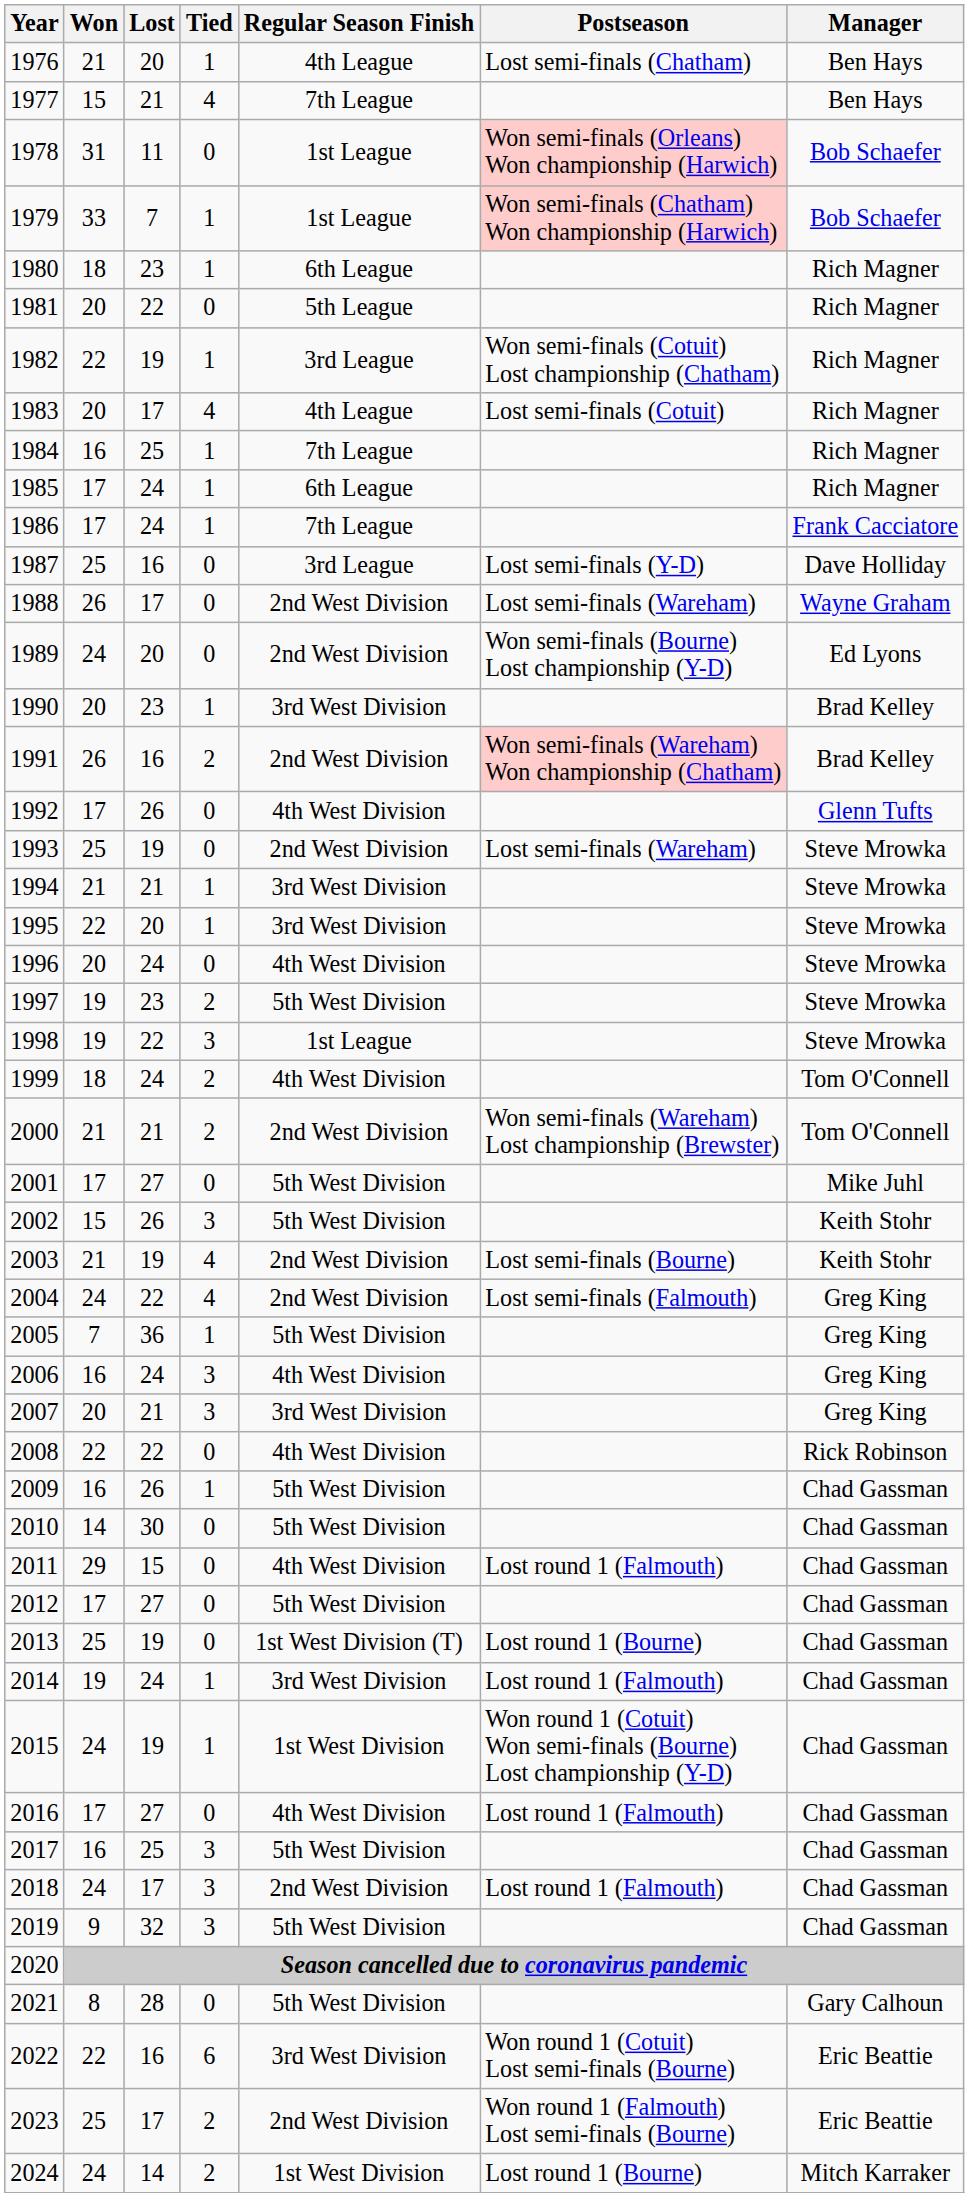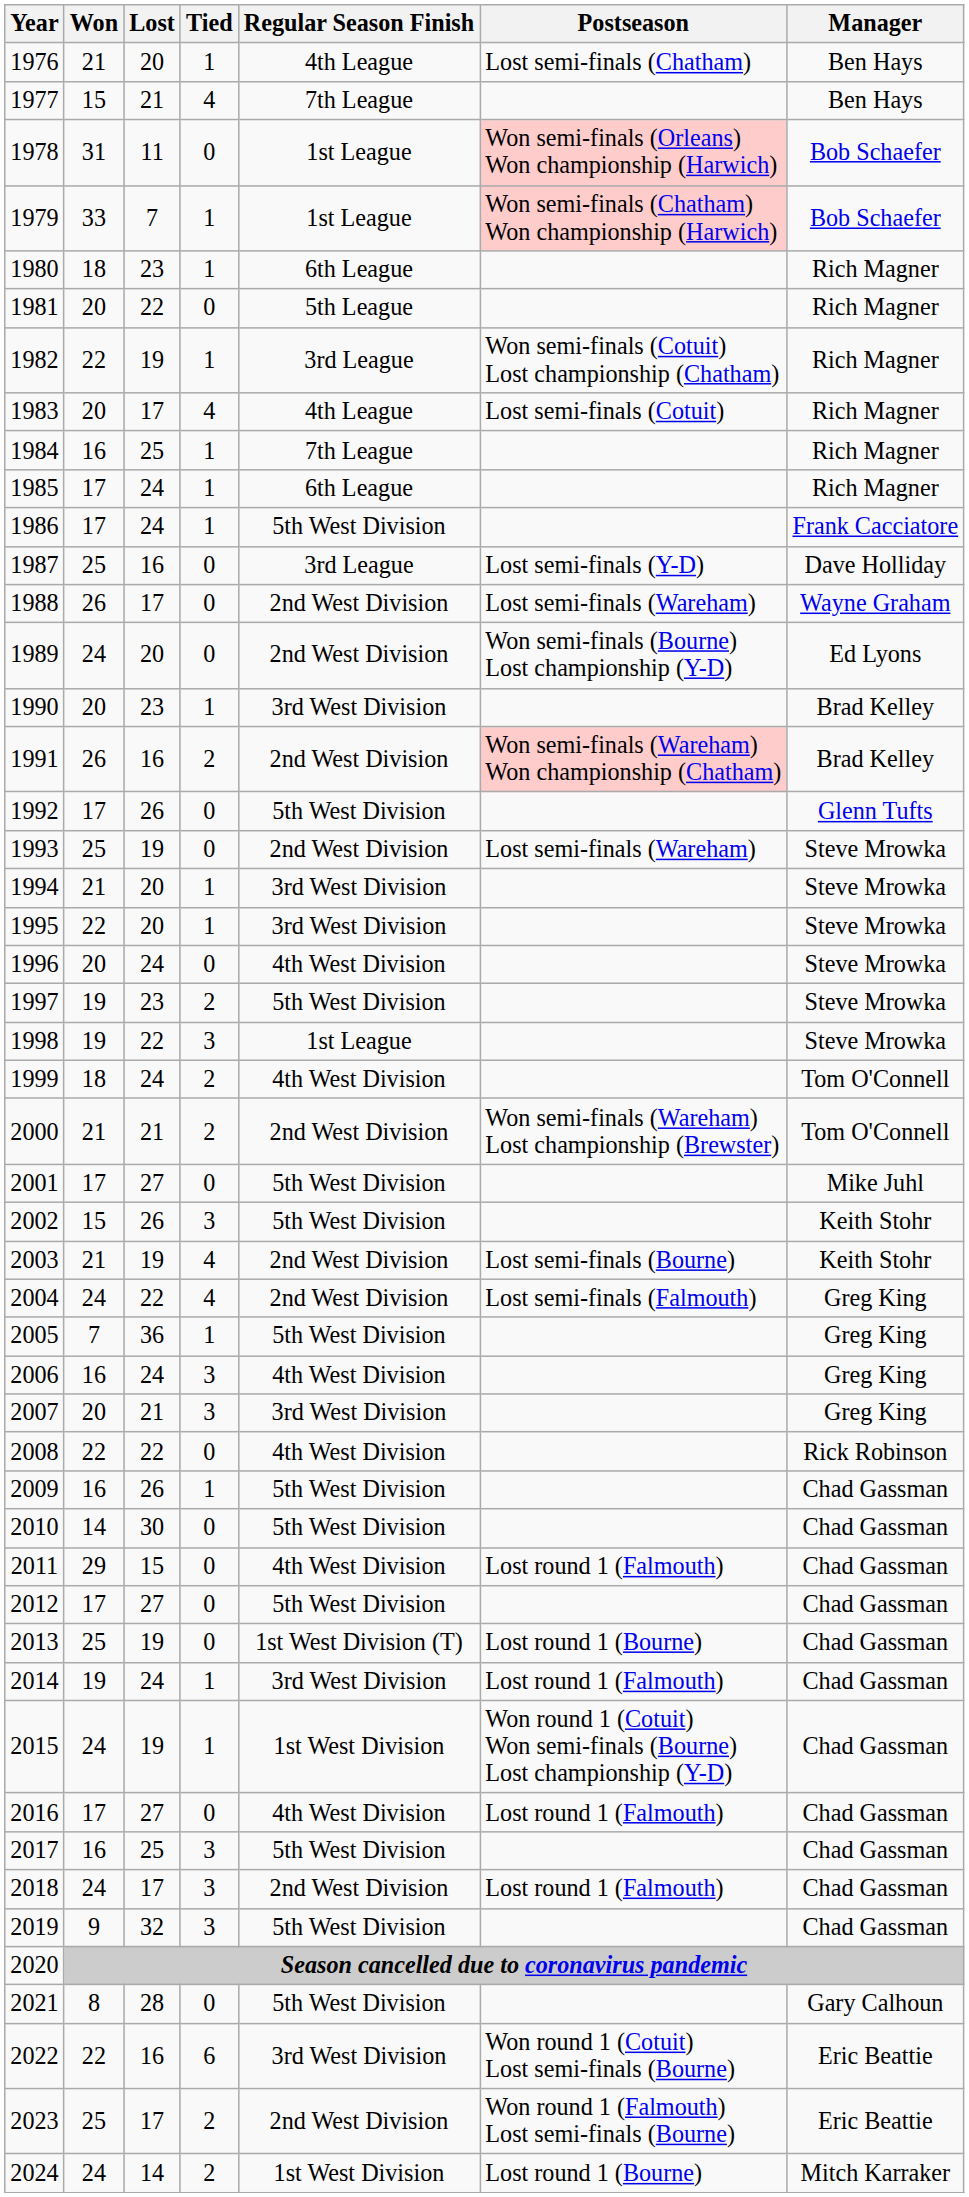(359, 526) 7th League -> (359, 526) 5th West Division
(359, 810) 4th West Division -> (359, 810) 5th West Division
(152, 887) 21 -> (152, 887) 20
